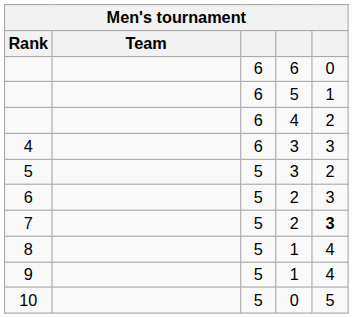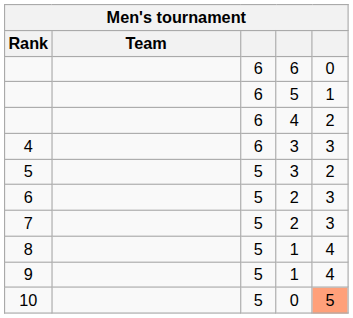(330, 223) bold -> (330, 223) normal
(330, 301) no background -> (330, 301) lightsalmon background
